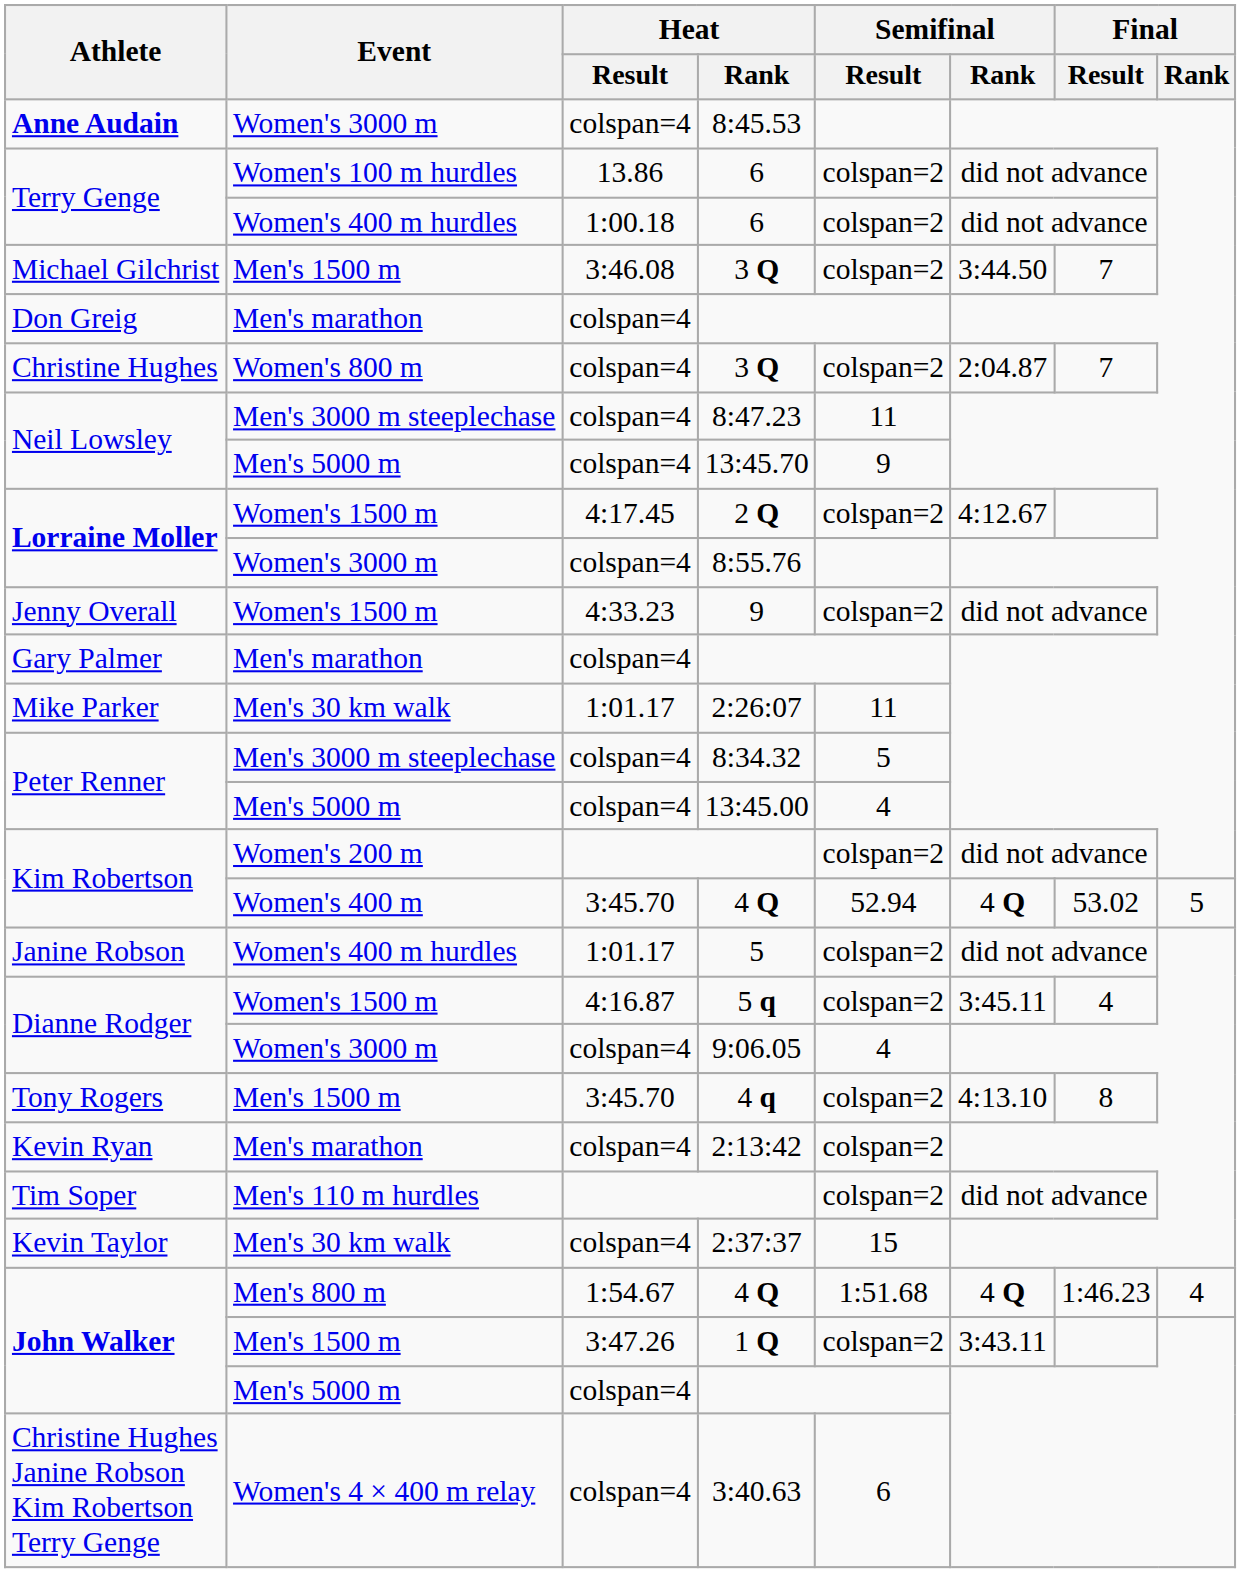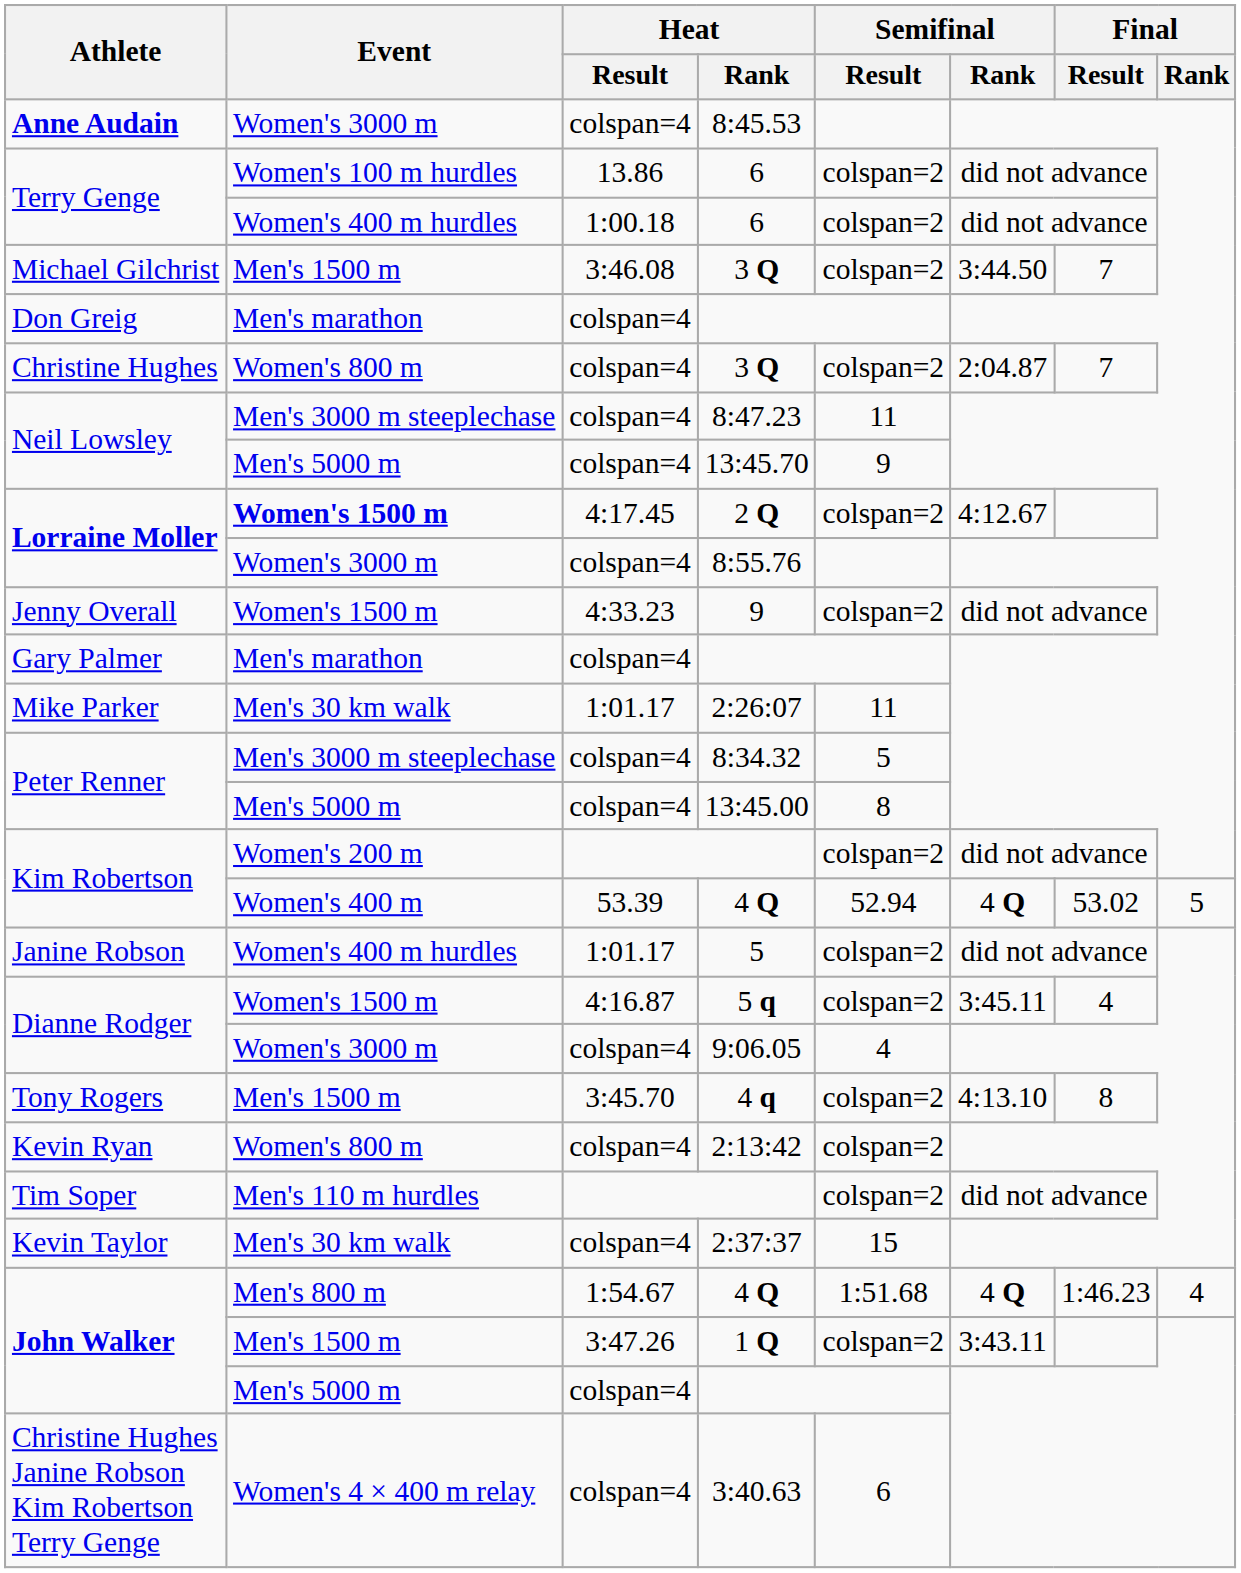(335, 513) normal -> (340, 513) bold
(883, 805) 4 -> (883, 805) 8
(630, 902) 3:45.70 -> (630, 902) 53.39
(328, 1146) Men's marathon -> (328, 1146) Women's 800 m
